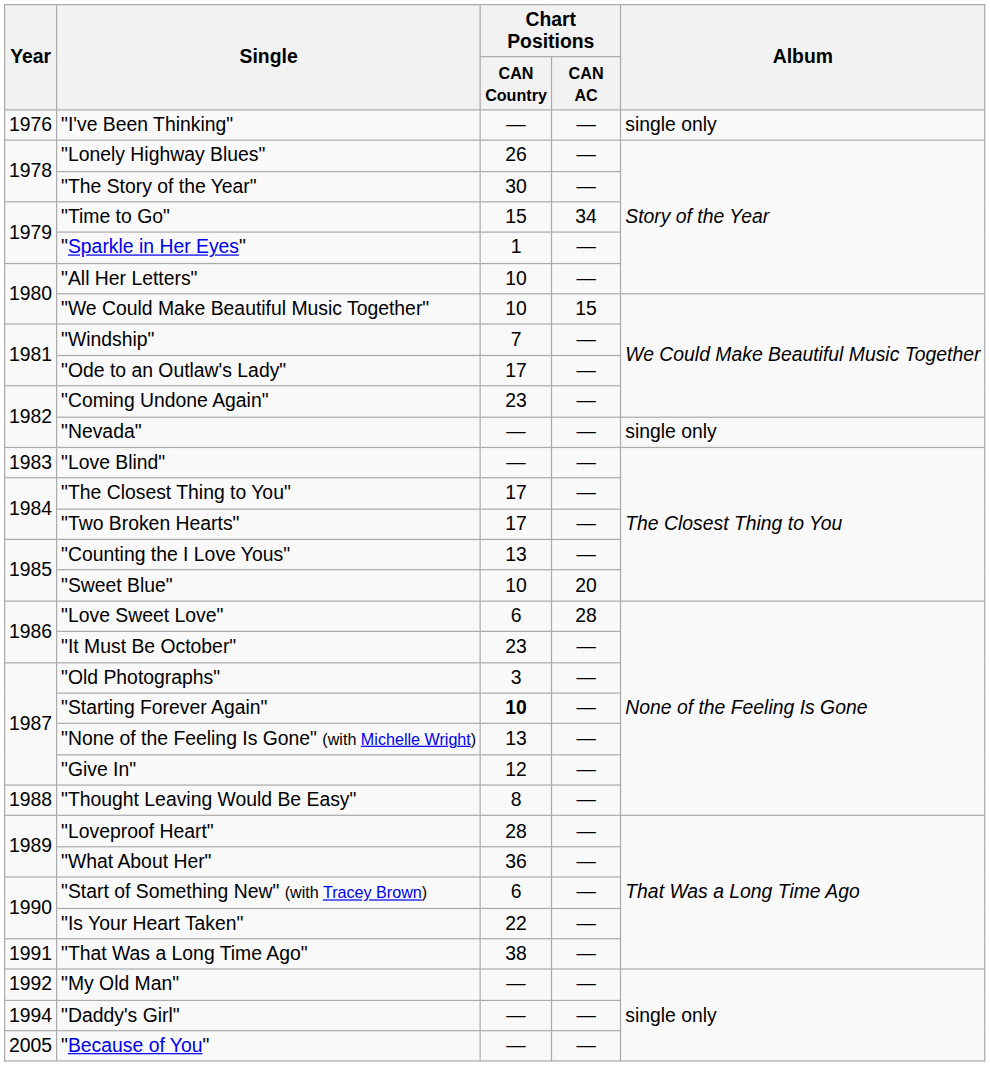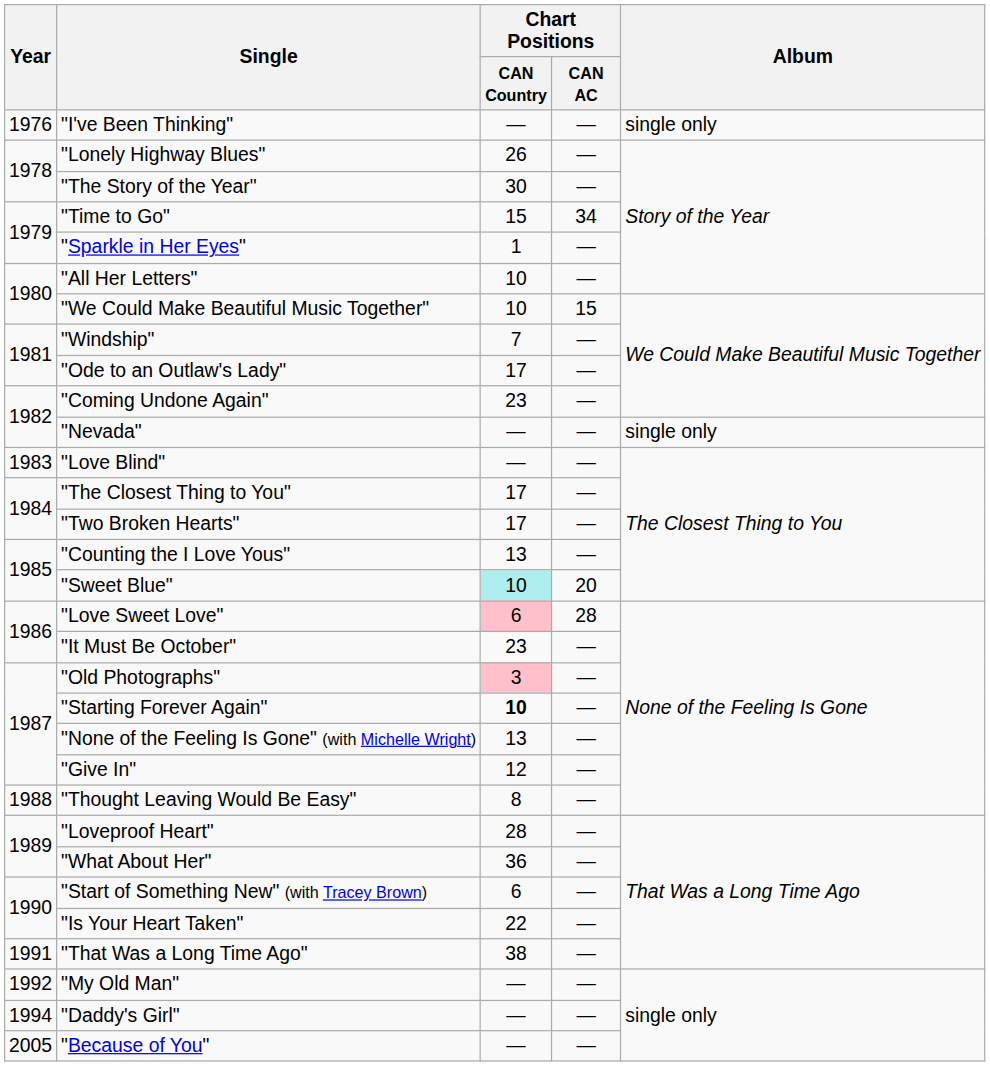(516, 585) no background -> (516, 585) paleturquoise background
(516, 616) no background -> (516, 616) pink background
(516, 677) no background -> (516, 677) pink background
